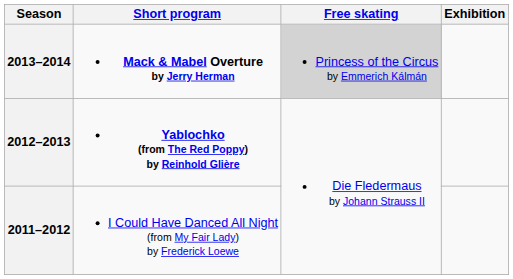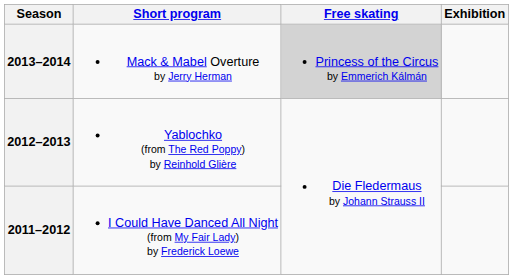(177, 68) bold -> (177, 68) normal
(177, 149) bold -> (177, 149) normal
